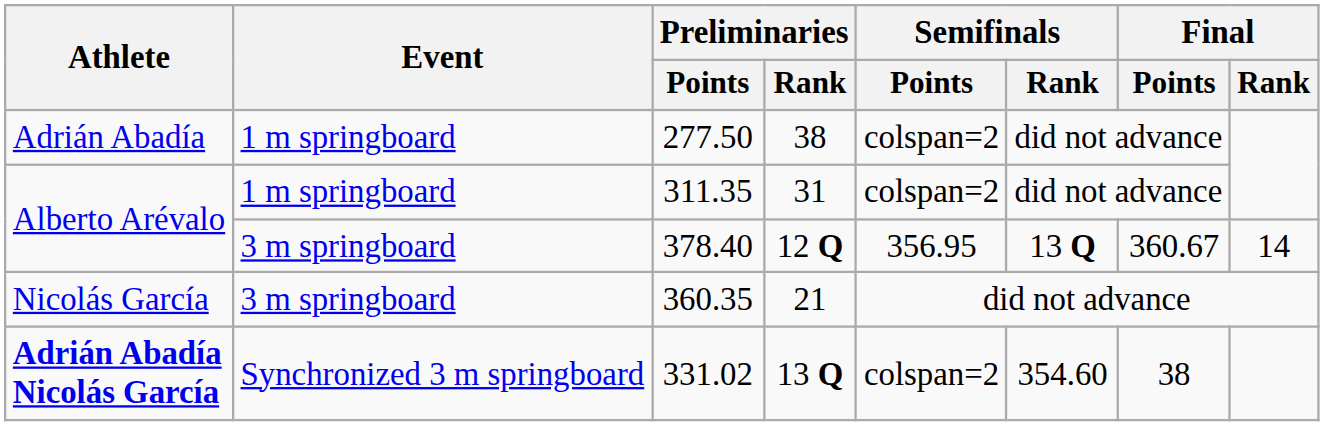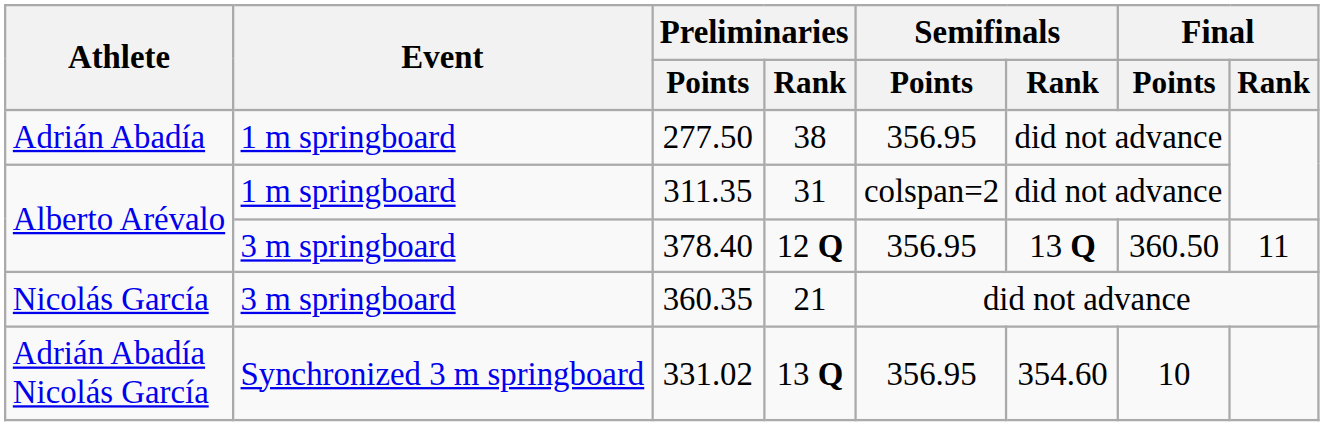(932, 137) colspan=2 -> (932, 137) 356.95
(1174, 245) 360.67 -> (1174, 245) 360.50
(1274, 245) 14 -> (1274, 245) 11
(117, 373) bold -> (111, 373) normal
(932, 373) colspan=2 -> (932, 373) 356.95
(1174, 373) 38 -> (1174, 373) 10
